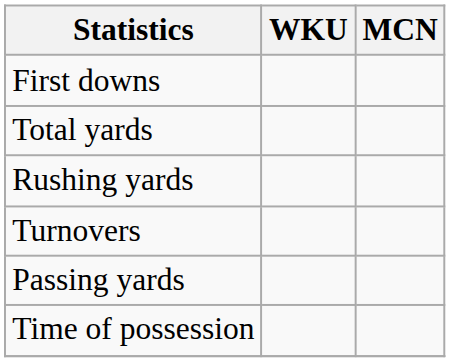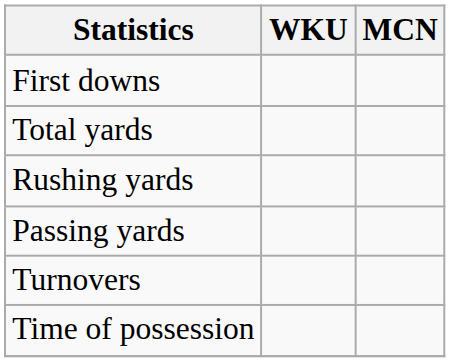rows swapped: (98, 279) <-> (76, 229)
